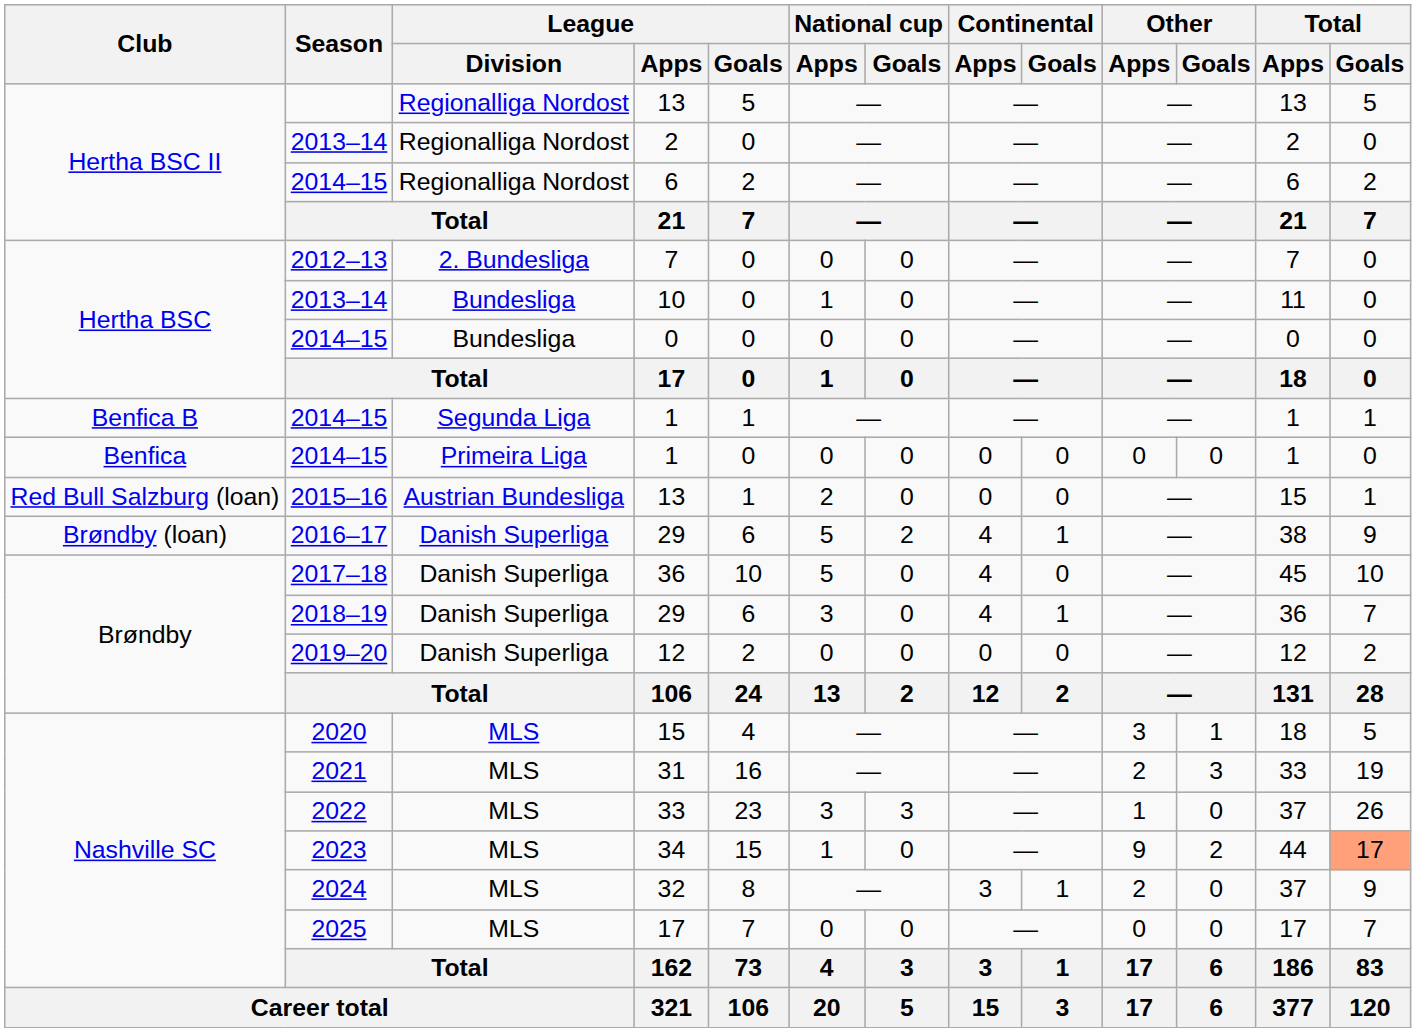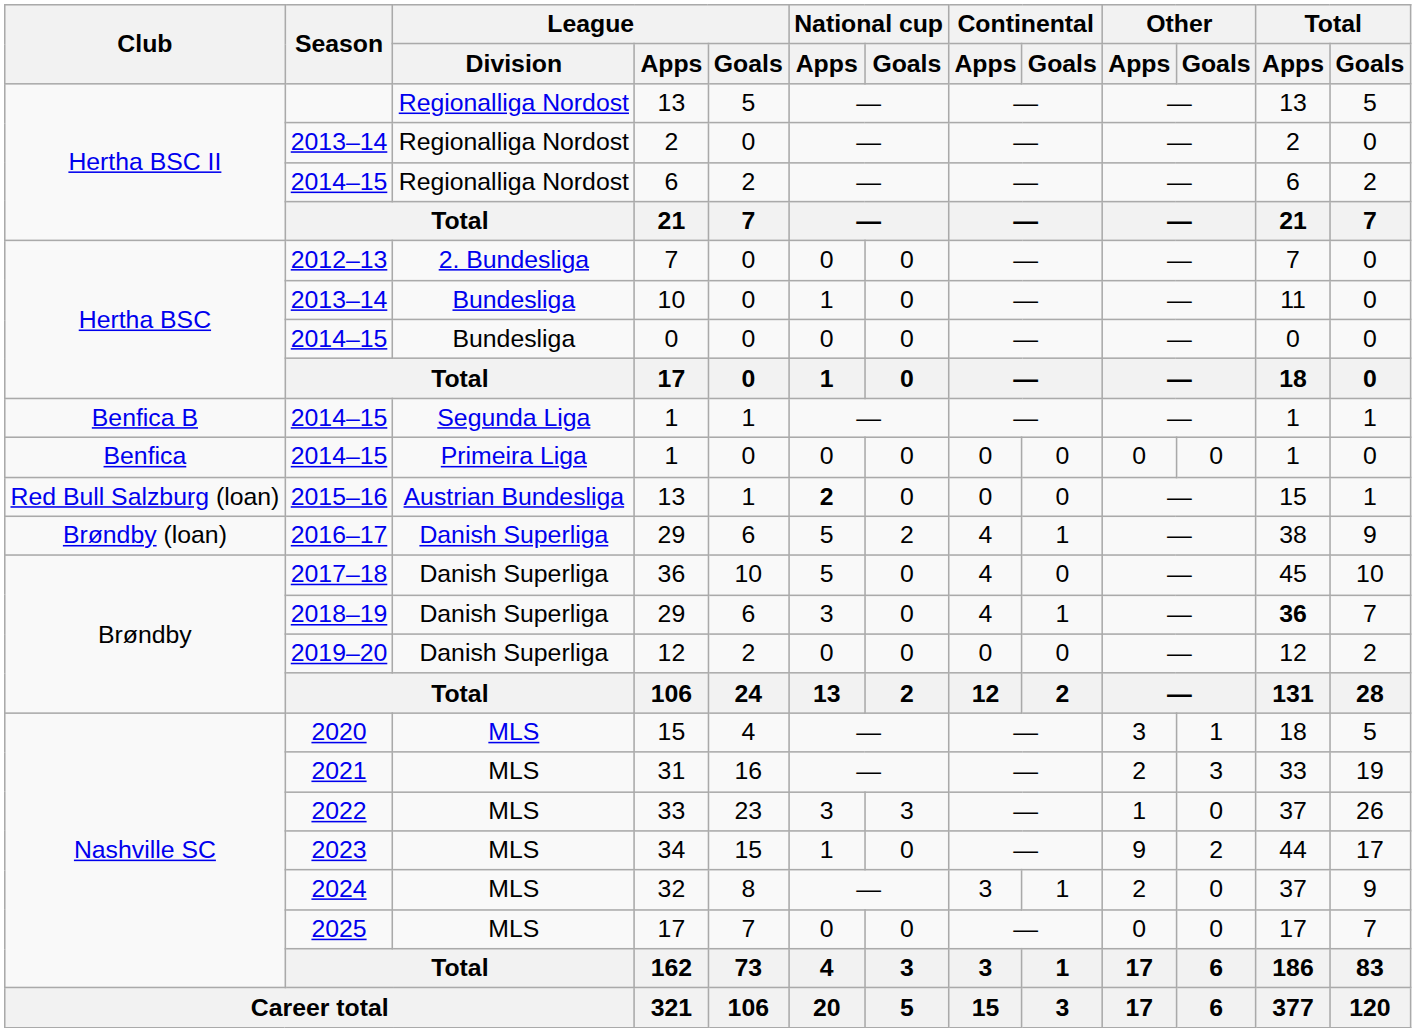(827, 496) normal -> (827, 496) bold
(1293, 614) normal -> (1293, 614) bold
(1370, 850) lightsalmon background -> (1370, 850) no background
